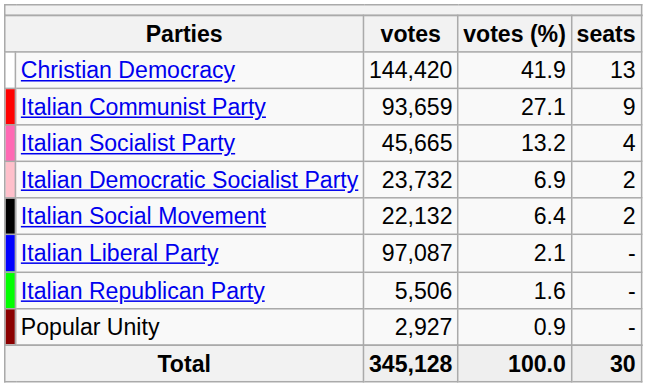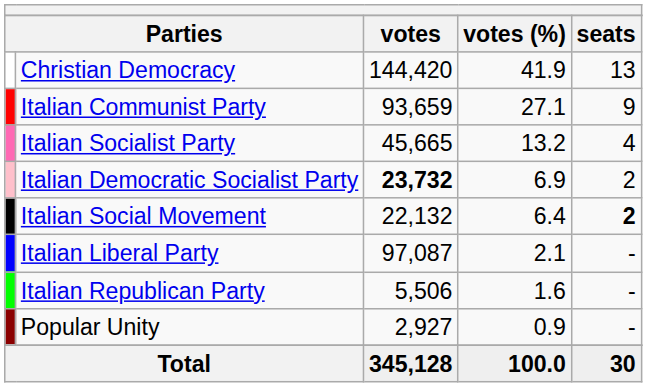(417, 180) normal -> (417, 180) bold
(629, 217) normal -> (629, 217) bold
